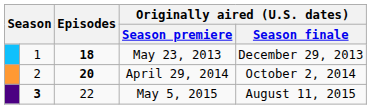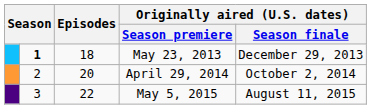(37, 54) normal -> (37, 54) bold
(87, 54) bold -> (87, 54) normal
(87, 74) bold -> (87, 74) normal
(37, 94) bold -> (37, 94) normal
